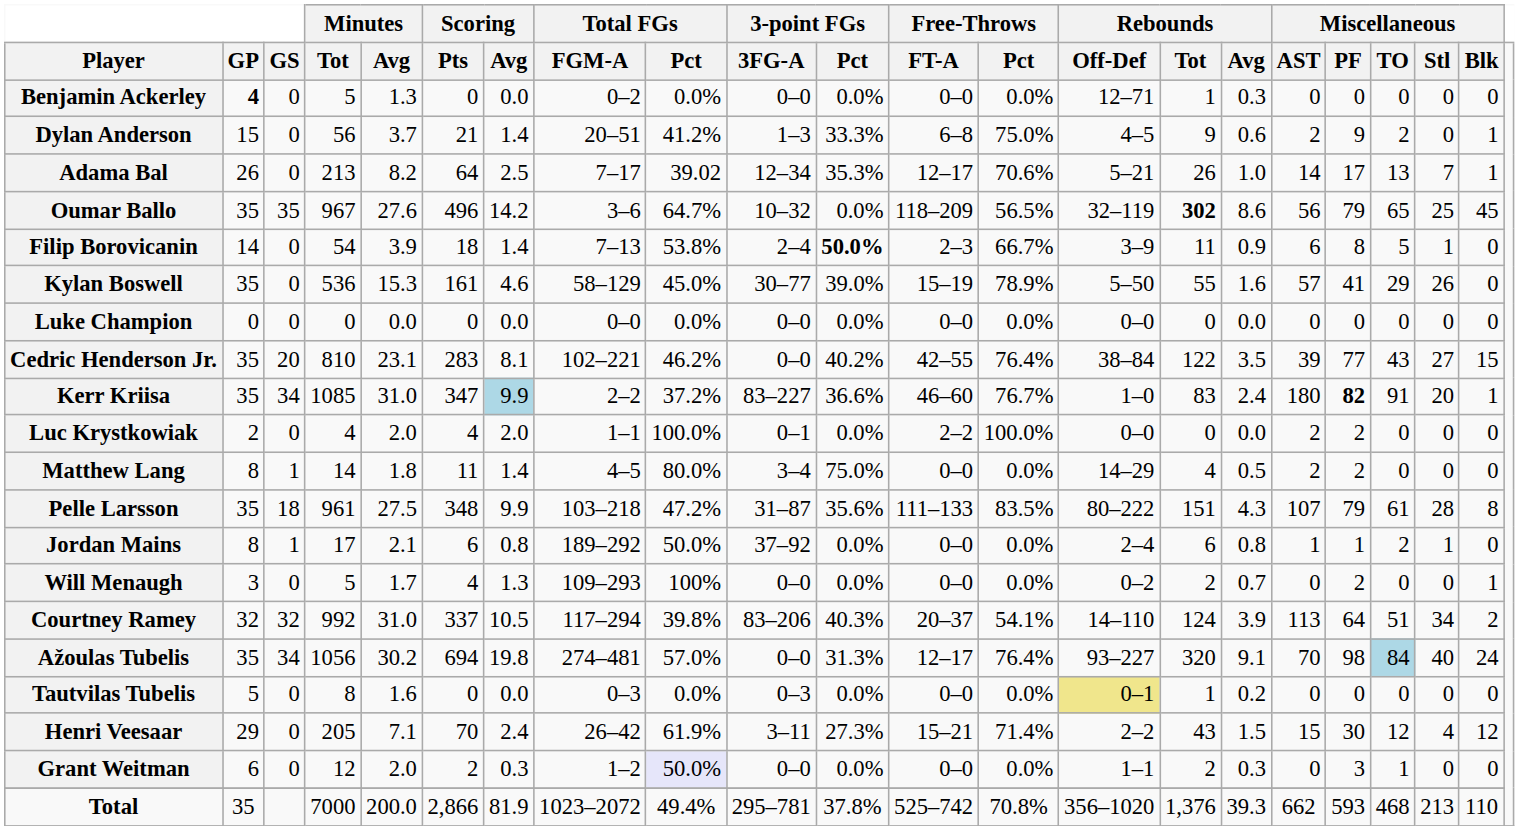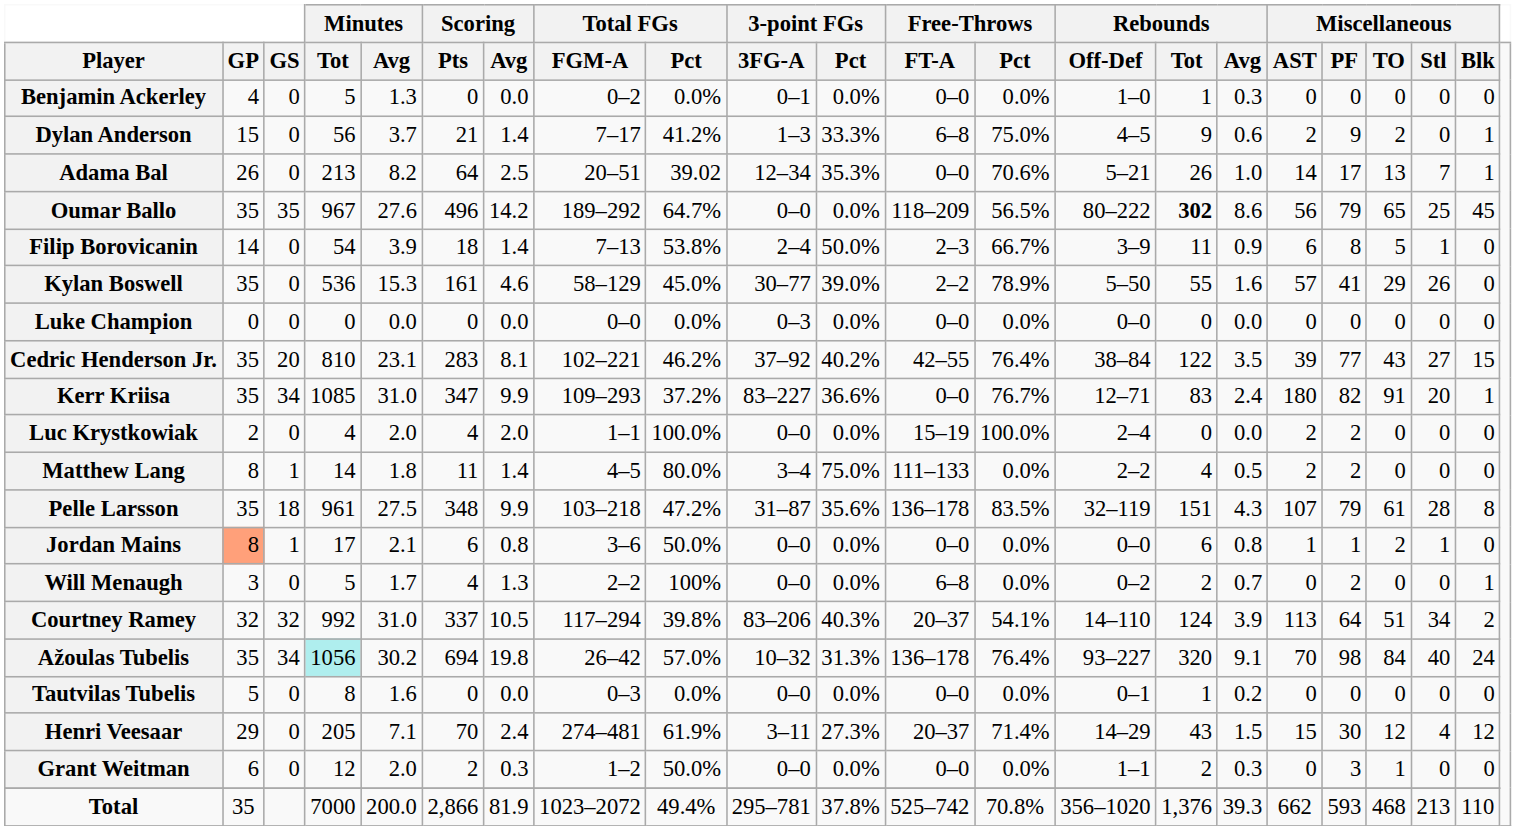(253, 98) bold -> (253, 98) normal
(794, 98) 0–0 -> (794, 98) 0–1
(1126, 98) 12–71 -> (1134, 98) 1–0
(613, 135) 20–51 -> (618, 135) 7–17
(618, 172) 7–17 -> (613, 172) 20–51
(945, 172) 12–17 -> (952, 172) 0–0
(624, 209) 3–6 -> (601, 209) 189–292
(783, 209) 10–32 -> (794, 209) 0–0
(1121, 209) 32–119 -> (1117, 209) 80–222
(852, 247) bold -> (851, 247) normal
(945, 284) 15–19 -> (952, 284) 2–2
(794, 321) 0–0 -> (794, 321) 0–3
(794, 359) 0–0 -> (783, 359) 37–92
(514, 396) lightblue background -> (514, 396) no background
(624, 396) 2–2 -> (601, 396) 109–293
(945, 396) 46–60 -> (952, 396) 0–0
(1137, 396) 1–0 -> (1122, 396) 12–71
(1354, 396) bold -> (1350, 396) normal
(794, 433) 0–1 -> (794, 433) 0–0
(956, 433) 2–2 -> (941, 433) 15–19
(1137, 433) 0–0 -> (1134, 433) 2–4
(956, 470) 0–0 -> (931, 470) 111–133
(1126, 470) 14–29 -> (1134, 470) 2–2
(934, 508) 111–133 -> (930, 508) 136–178
(1121, 508) 80–222 -> (1117, 508) 32–119
(253, 545) no background -> (253, 545) lightsalmon background
(601, 545) 189–292 -> (624, 545) 3–6
(783, 545) 37–92 -> (794, 545) 0–0
(1137, 545) 2–4 -> (1134, 545) 0–0
(601, 582) 109–293 -> (624, 582) 2–2
(956, 582) 0–0 -> (952, 582) 6–8
(333, 657) no background -> (333, 657) paleturquoise background
(601, 657) 274–481 -> (613, 657) 26–42
(794, 657) 0–0 -> (783, 657) 10–32
(945, 657) 12–17 -> (930, 657) 136–178
(1398, 657) lightblue background -> (1394, 657) no background
(794, 694) 0–3 -> (794, 694) 0–0
(1137, 694) khaki background -> (1134, 694) no background
(613, 731) 26–42 -> (601, 731) 274–481
(945, 731) 15–21 -> (941, 731) 20–37
(1137, 731) 2–2 -> (1122, 731) 14–29
(692, 769) lavender background -> (692, 769) no background
